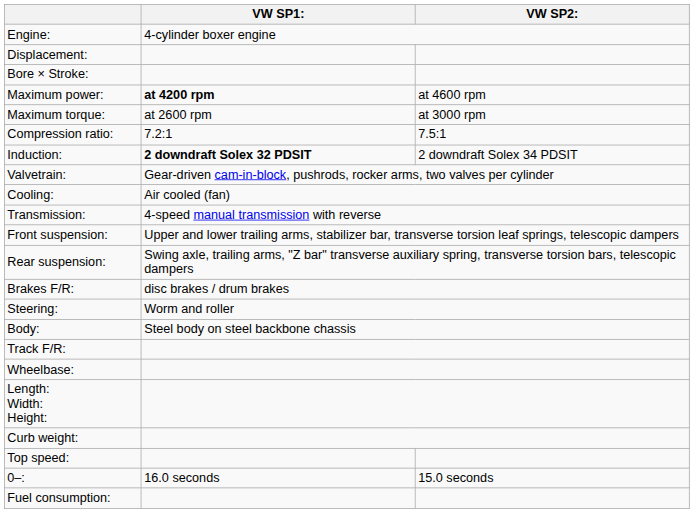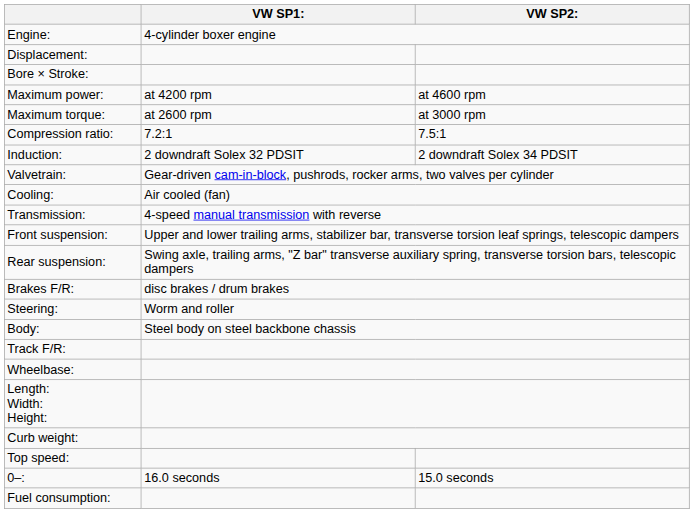(179, 94) bold -> (178, 94) normal
(228, 154) bold -> (224, 154) normal
